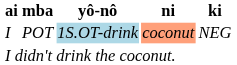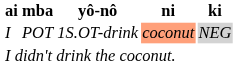(98, 33) lightblue background -> (98, 33) no background
(215, 33) no background -> (215, 33) lightgrey background
